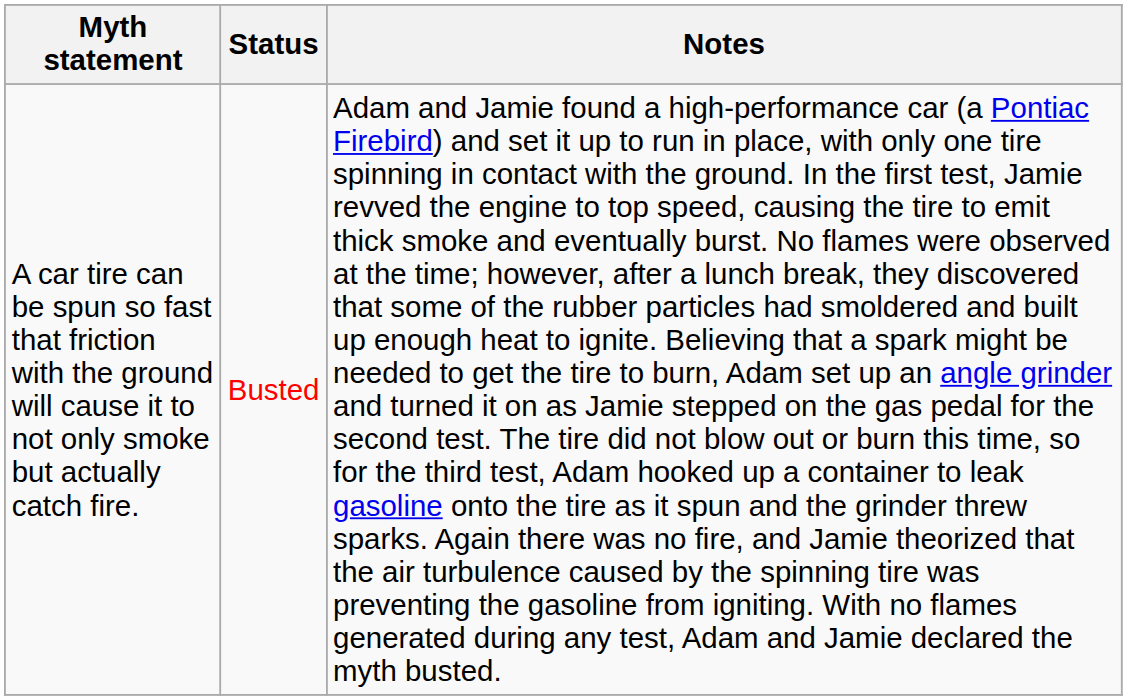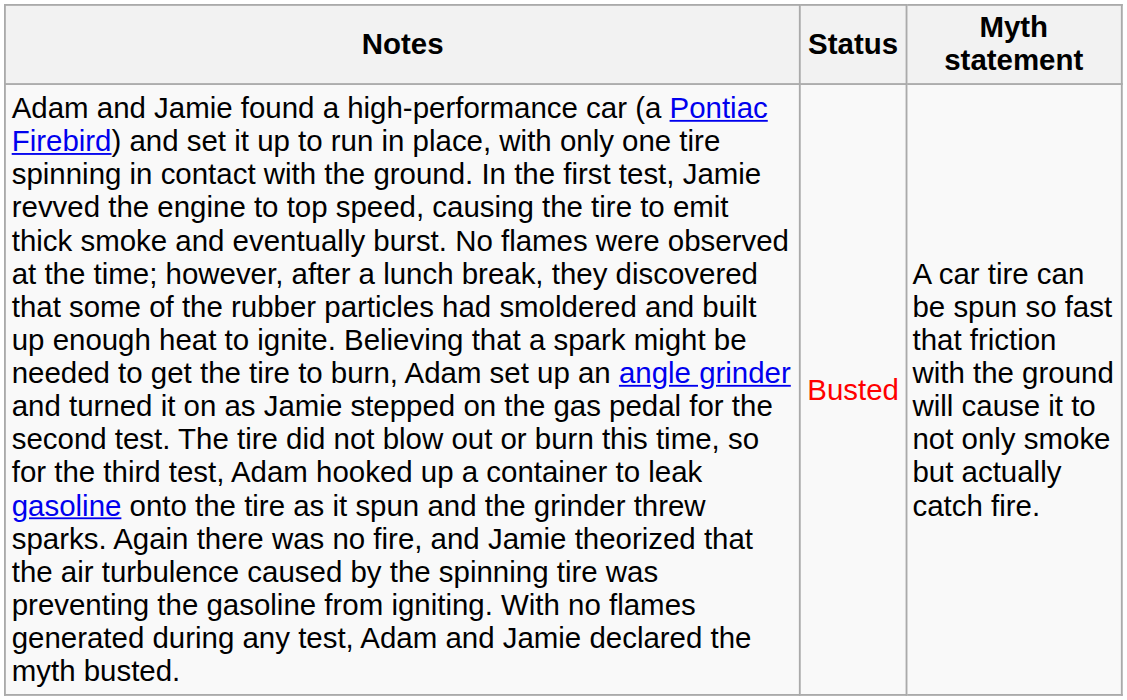columns swapped: (113, 44) <-> (724, 44)
